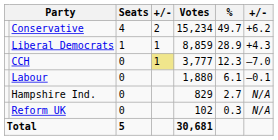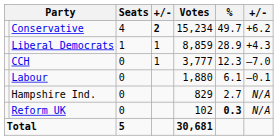(157, 29) normal -> (157, 29) bold
(157, 61) khaki background -> (157, 61) no background
(233, 110) normal -> (233, 110) bold
